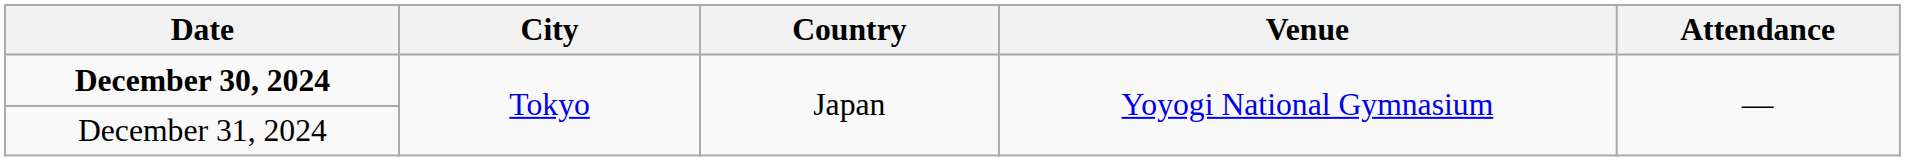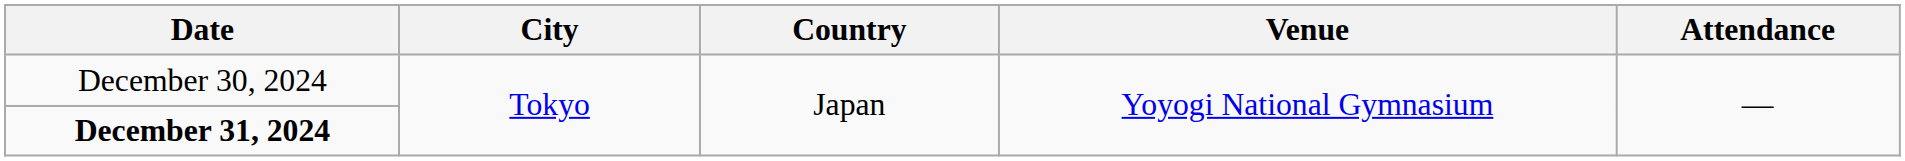(202, 79) bold -> (202, 79) normal
(202, 130) normal -> (202, 130) bold
